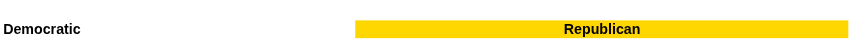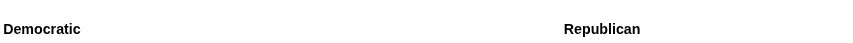(602, 29) gold background -> (602, 29) no background
